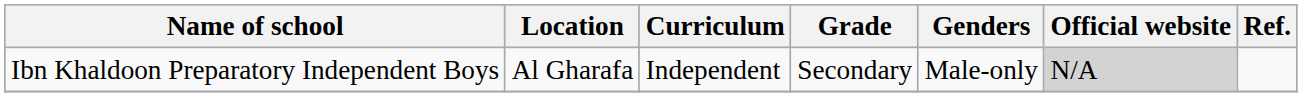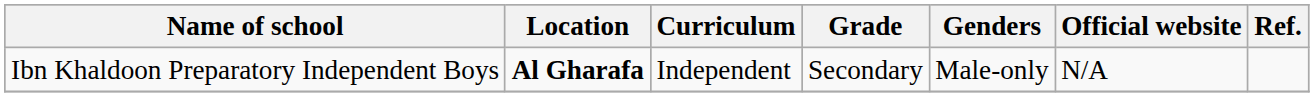(572, 69) normal -> (578, 69) bold
(1074, 69) lightgrey background -> (1085, 69) no background
